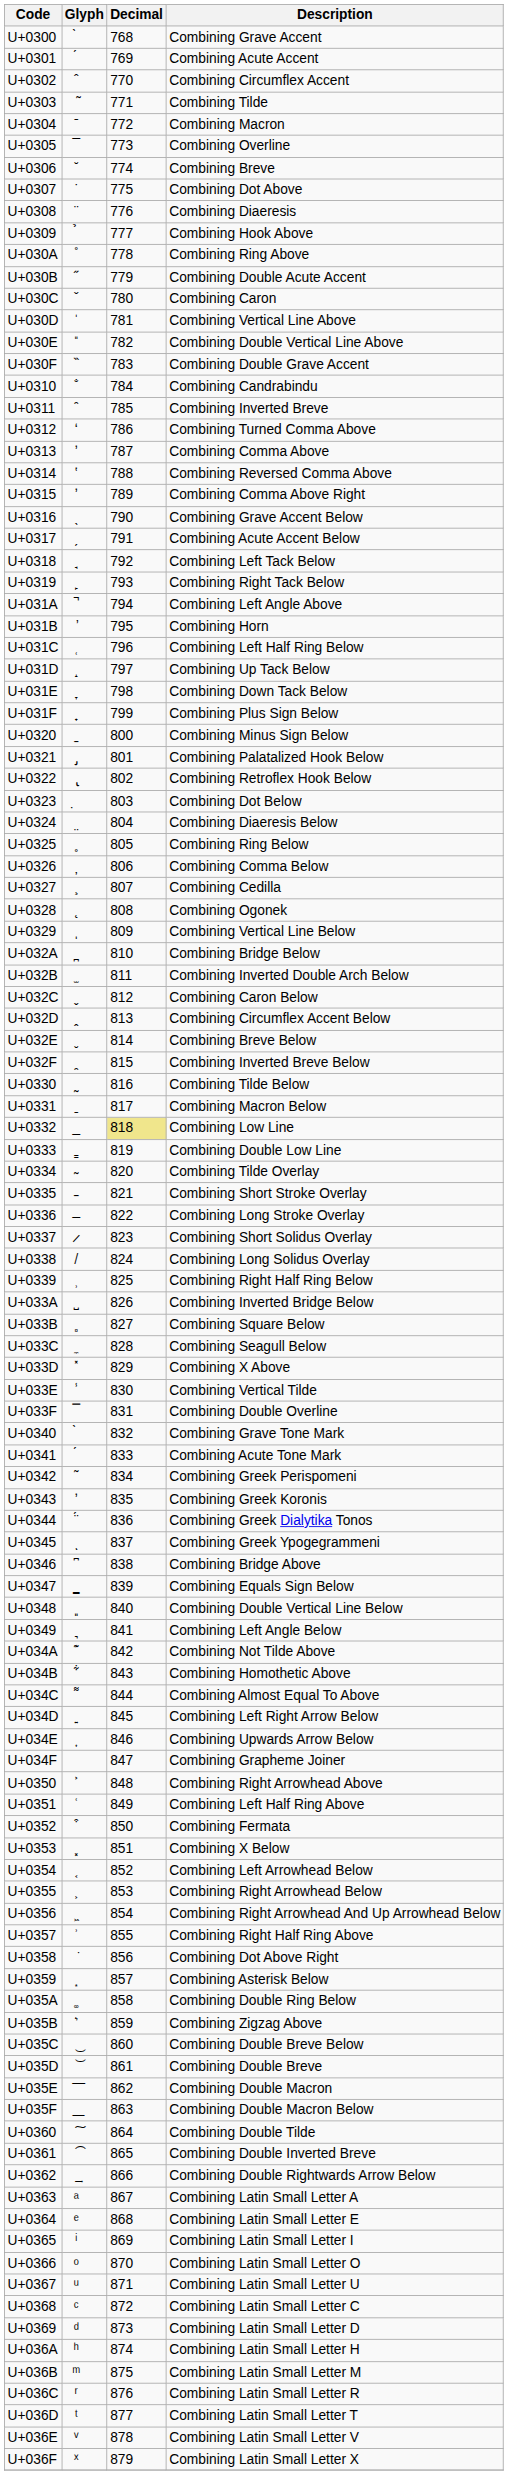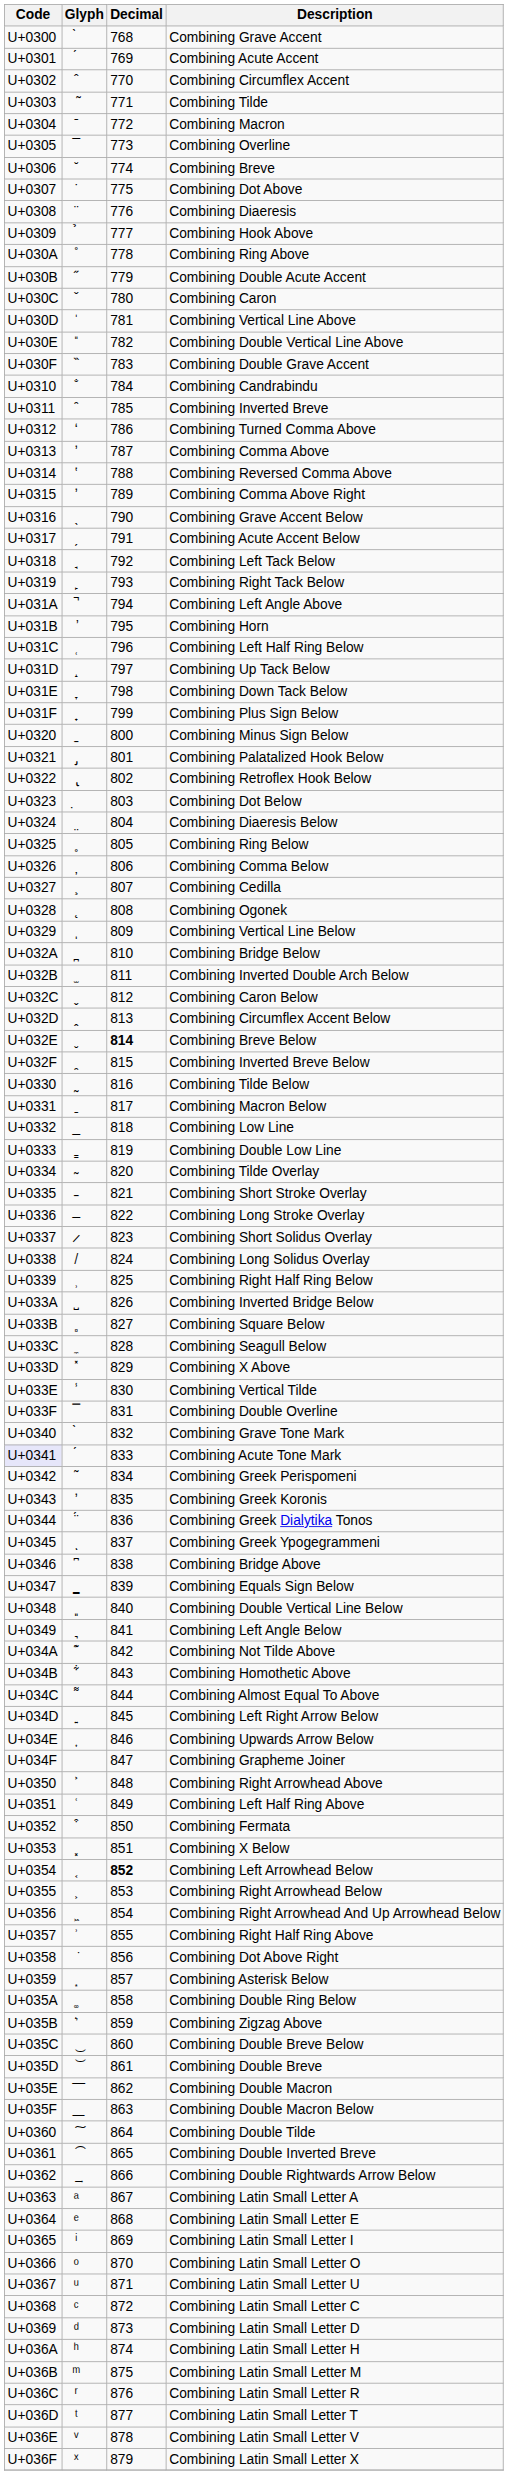(122, 1041) normal -> (122, 1041) bold
(122, 1128) khaki background -> (122, 1128) no background
(32, 1455) no background -> (32, 1455) lavender background
(122, 1870) normal -> (122, 1870) bold
